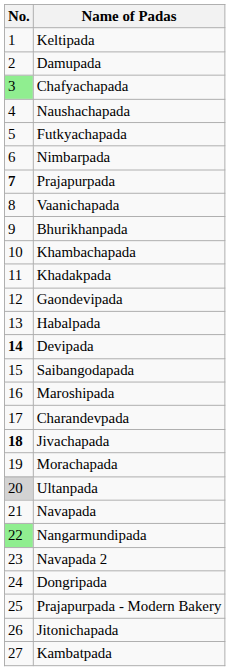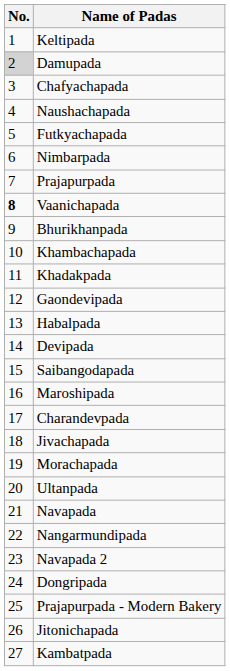(12, 63) no background -> (12, 63) lightgrey background
(12, 87) lightgreen background -> (12, 87) no background
(12, 181) bold -> (12, 181) normal
(12, 205) normal -> (12, 205) bold
(15, 346) bold -> (15, 346) normal
(15, 441) bold -> (15, 441) normal
(15, 488) lightgrey background -> (15, 488) no background
(15, 535) lightgreen background -> (15, 535) no background
